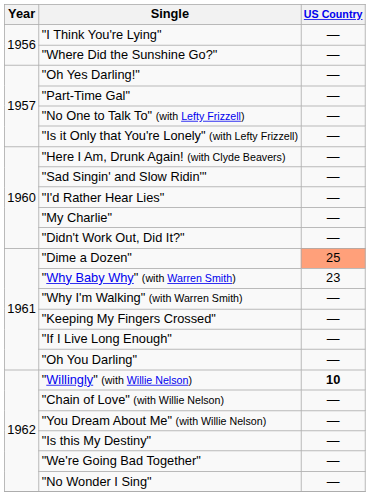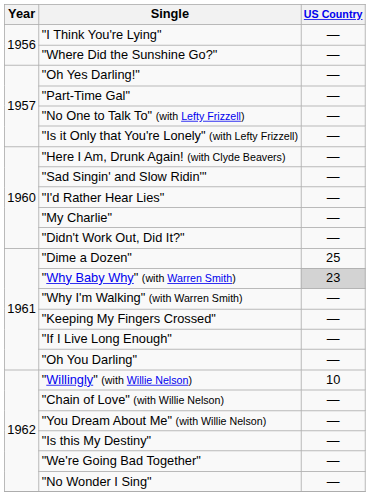(333, 258) lightsalmon background -> (333, 258) no background
(333, 278) no background -> (333, 278) lightgrey background
(333, 380) bold -> (333, 380) normal
